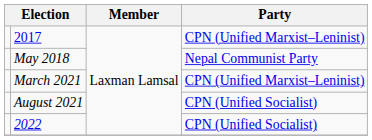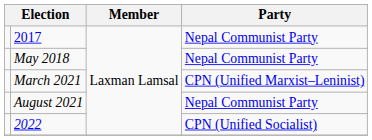(275, 37) CPN (Unified Marxist–Leninist) -> (251, 37) Nepal Communist Party
(251, 102) CPN (Unified Socialist) -> (251, 102) Nepal Communist Party
